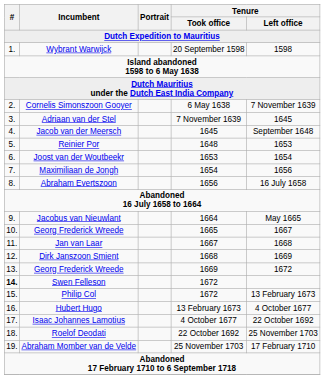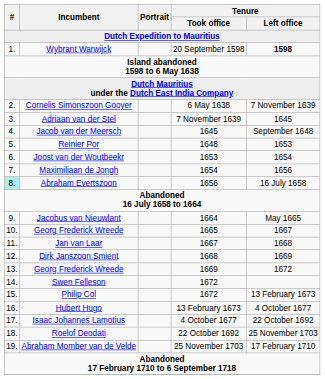(283, 49) normal -> (283, 49) bold
(12, 183) no background -> (12, 183) paleturquoise background
(12, 282) bold -> (12, 282) normal
